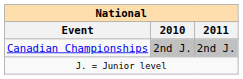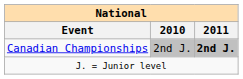(216, 48) normal -> (216, 48) bold
